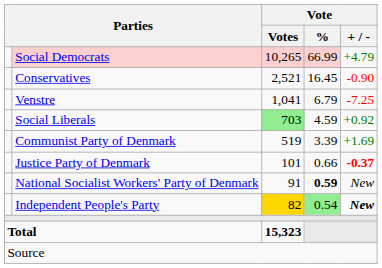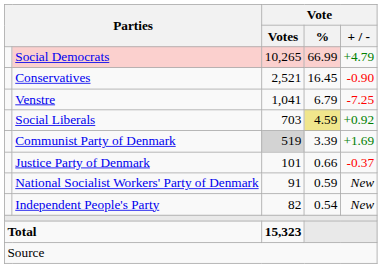(291, 120) lightgreen background -> (291, 120) no background
(326, 120) no background -> (326, 120) khaki background
(291, 141) no background -> (291, 141) lightgrey background
(360, 162) bold -> (360, 162) normal
(326, 183) bold -> (326, 183) normal
(295, 204) gold background -> (295, 204) no background
(326, 204) lightgreen background -> (326, 204) no background
(362, 204) bold -> (362, 204) normal
